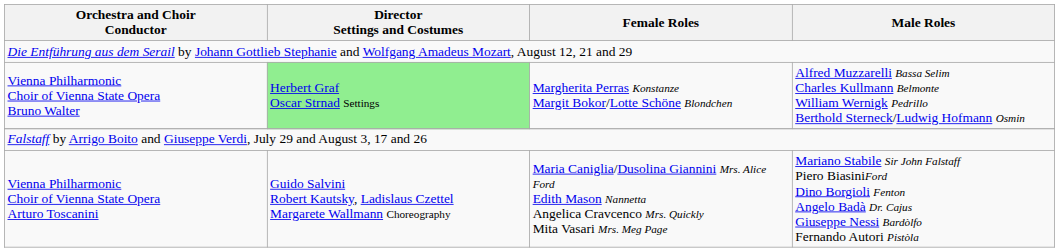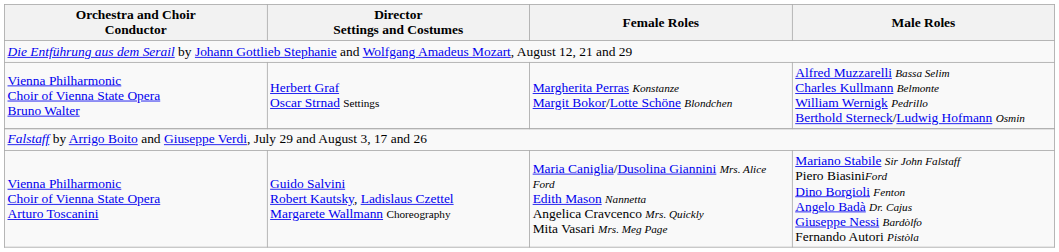(325, 95) lightgreen background -> (325, 95) no background
